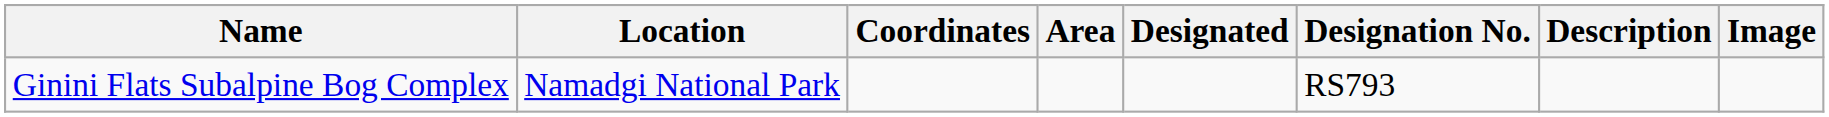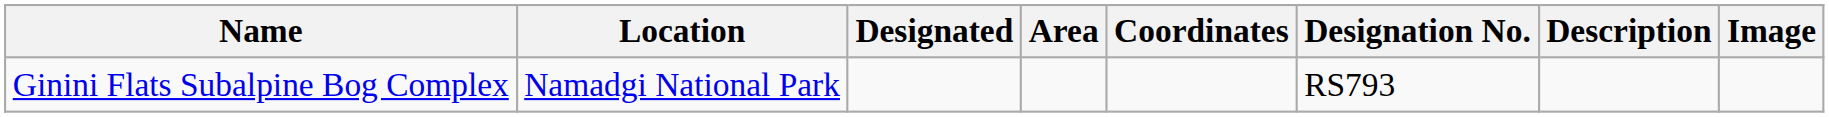columns swapped: (943, 31) <-> (1210, 31)
